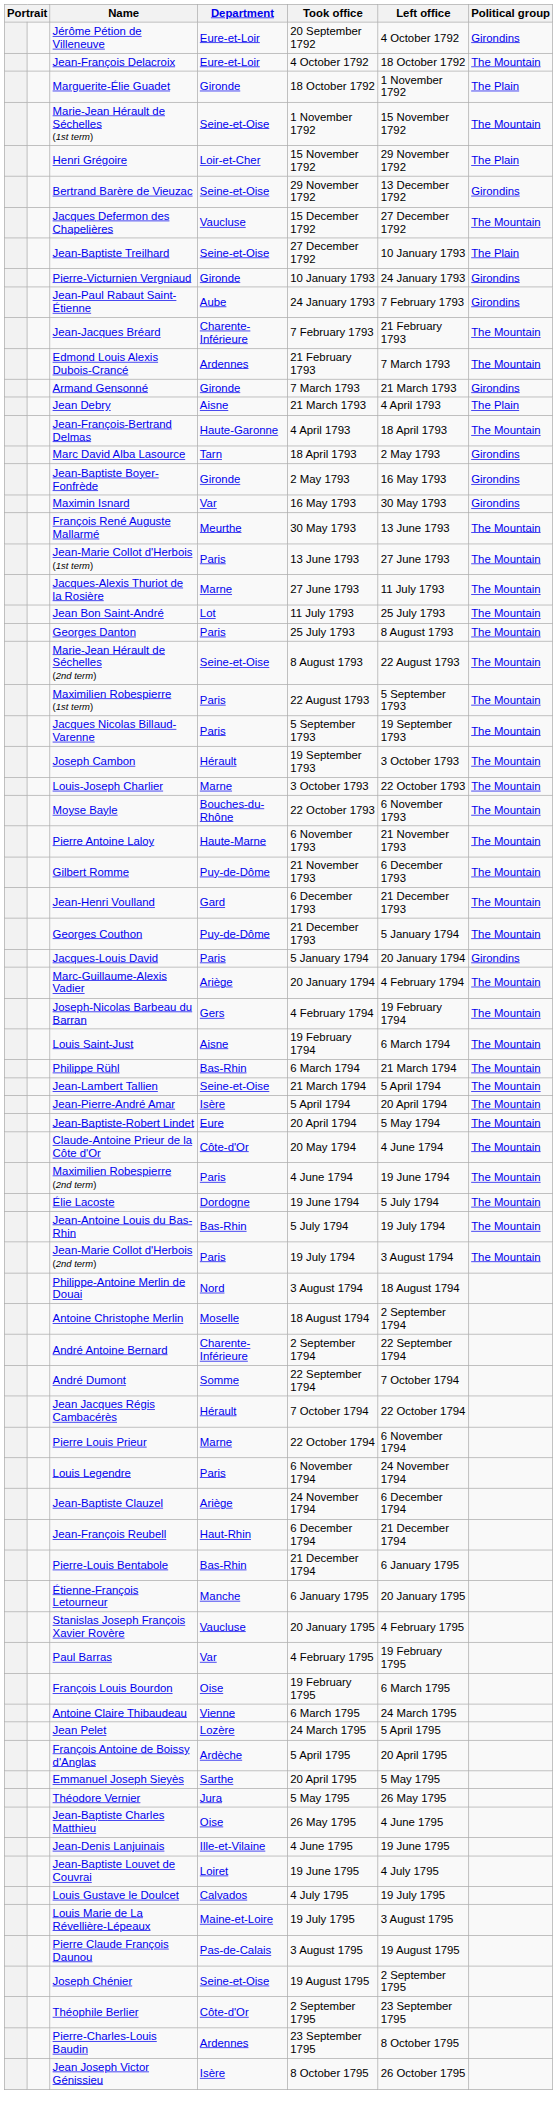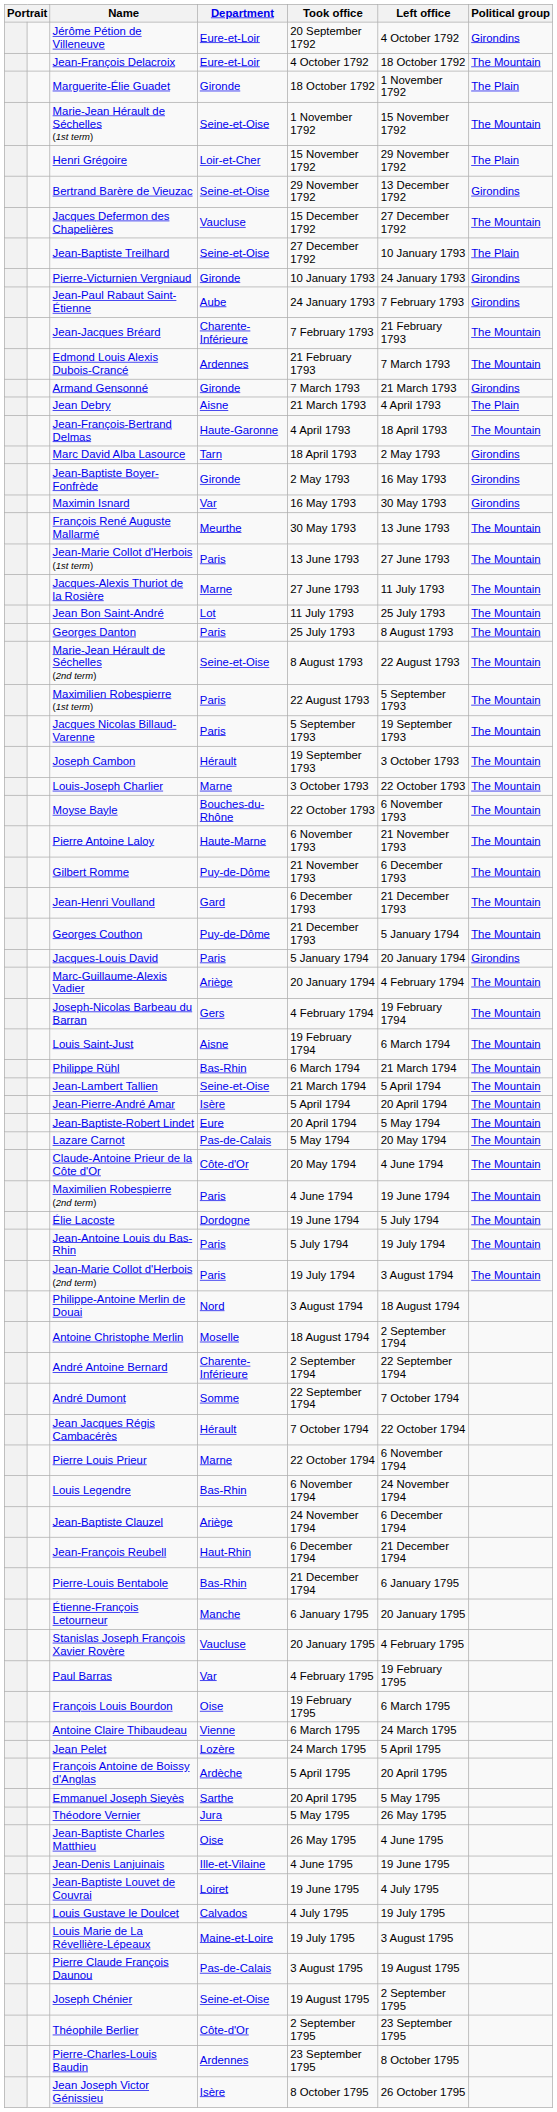+ row: (89, 1140)
(223, 1226) Bas-Rhin -> (213, 1244) Paris
(213, 1473) Paris -> (223, 1491) Bas-Rhin
